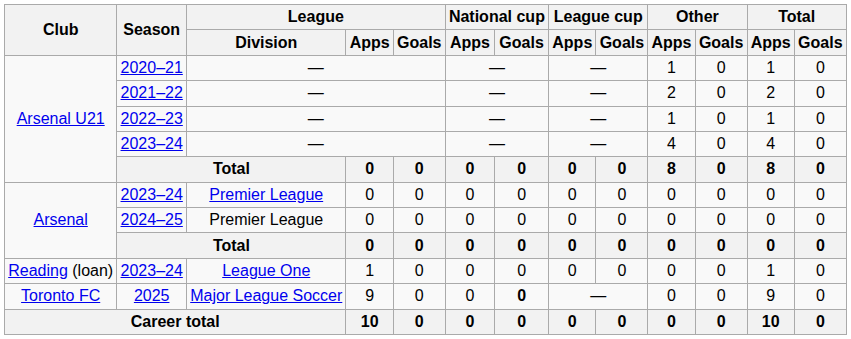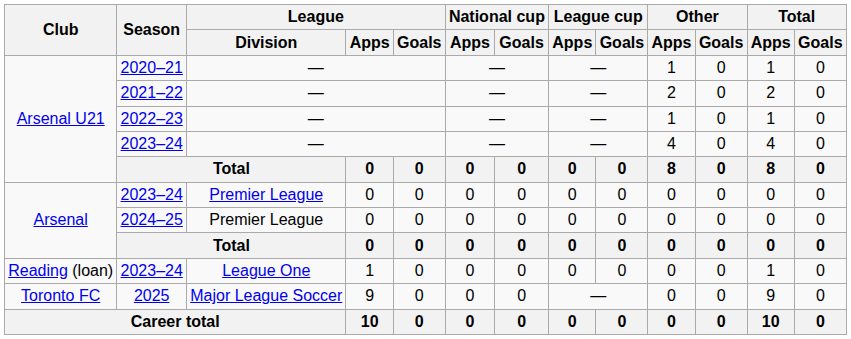(522, 296) bold -> (522, 296) normal
